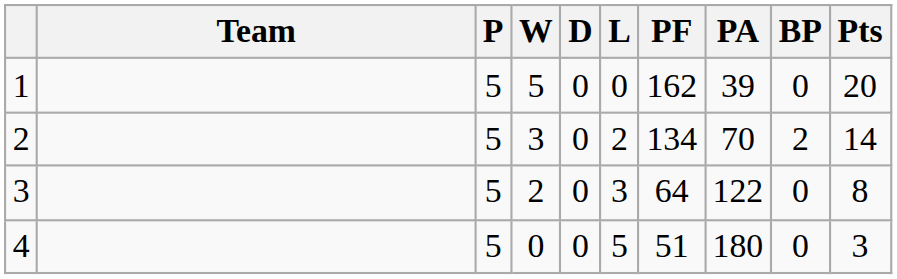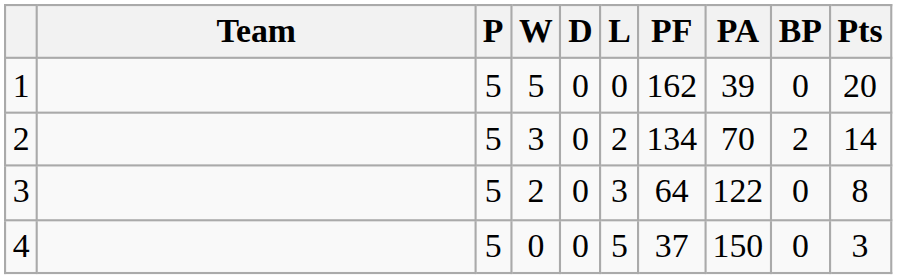(672, 245) 51 -> (672, 245) 37
(738, 245) 180 -> (738, 245) 150
